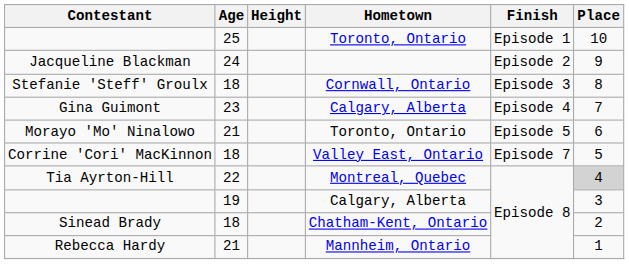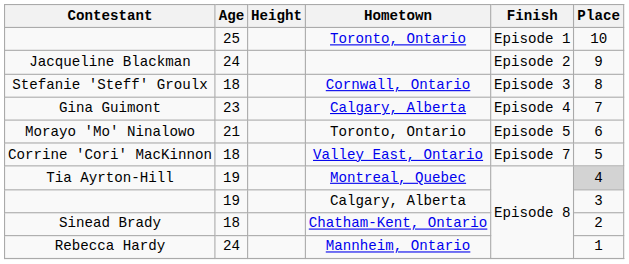(231, 178) 22 -> (231, 178) 19
(231, 247) 21 -> (231, 247) 24
